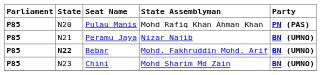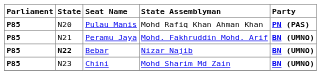(167, 37) Nizar Najib -> (205, 37) Mohd. Fakhruddin Mohd. Arif
(205, 51) Mohd. Fakhruddin Mohd. Arif -> (167, 51) Nizar Najib
